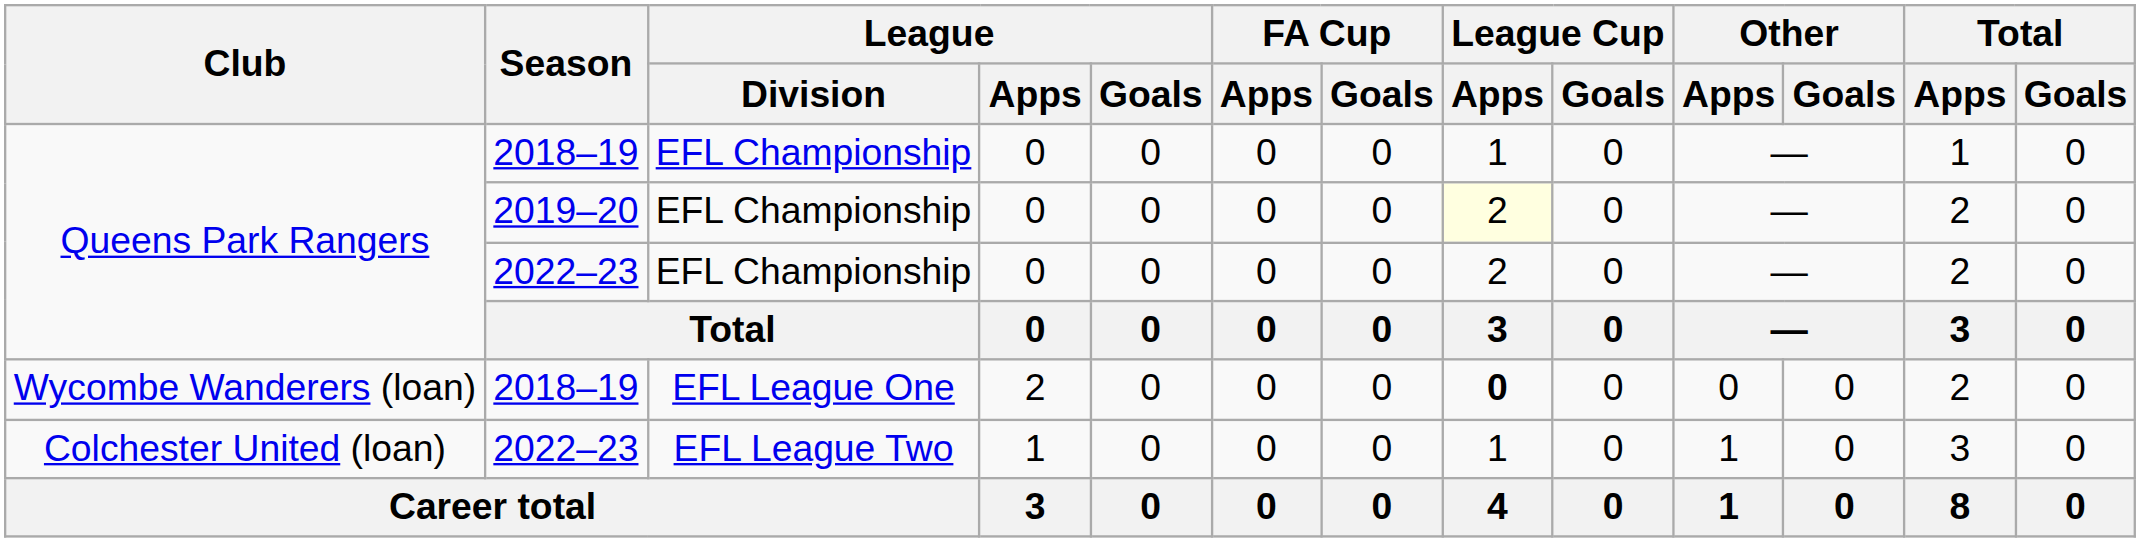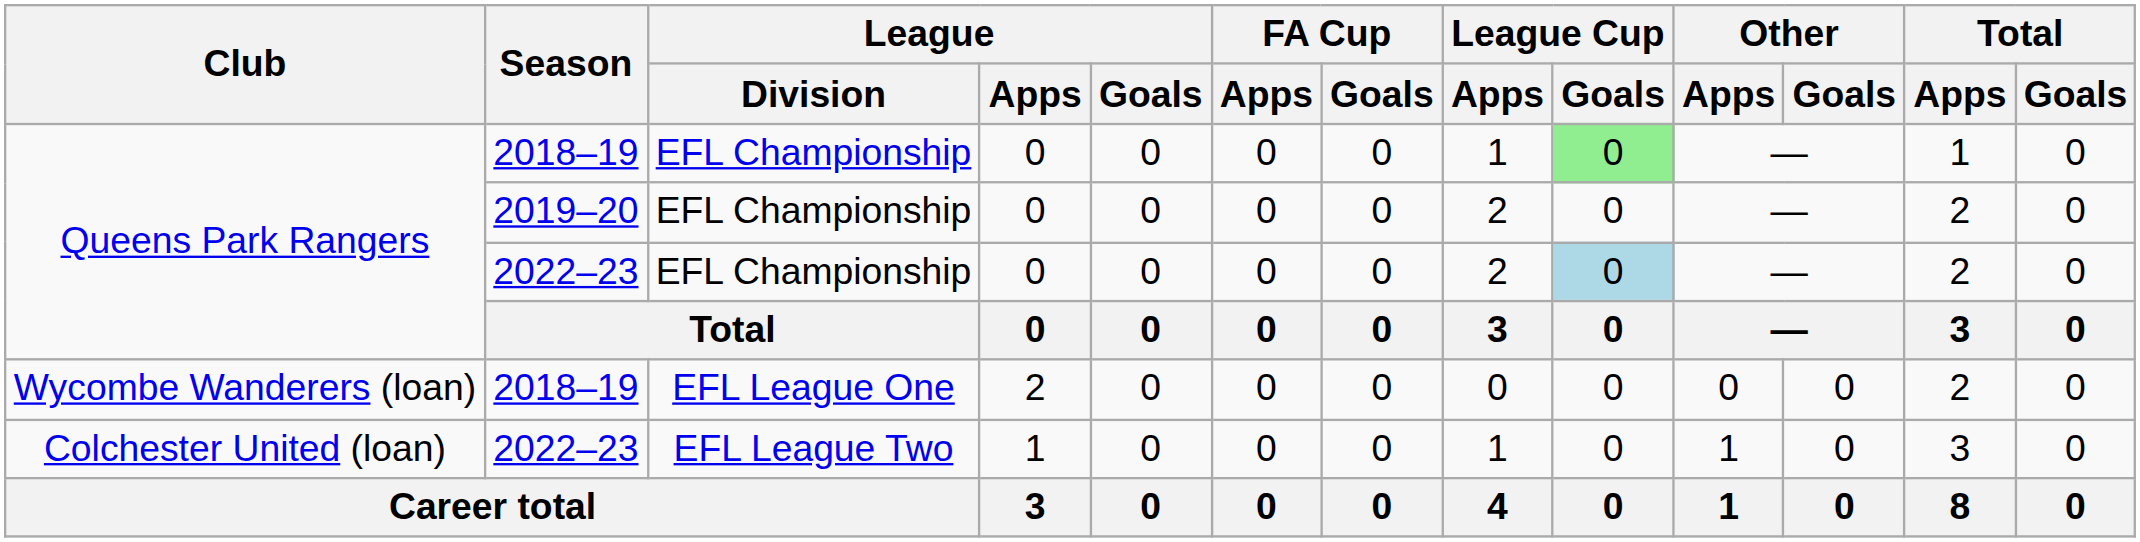(1613, 152) no background -> (1613, 152) lightgreen background
(1497, 211) lightyellow background -> (1497, 211) no background
(1613, 270) no background -> (1613, 270) lightblue background
(1497, 388) bold -> (1497, 388) normal
